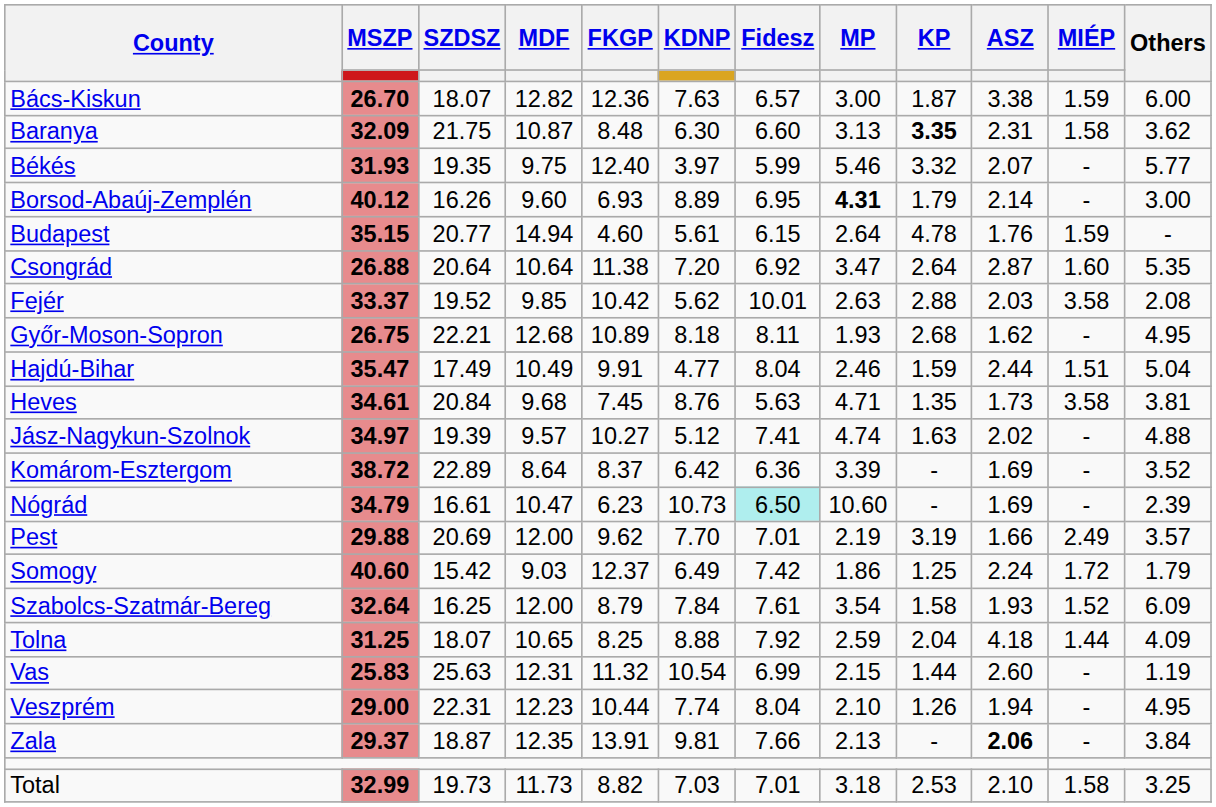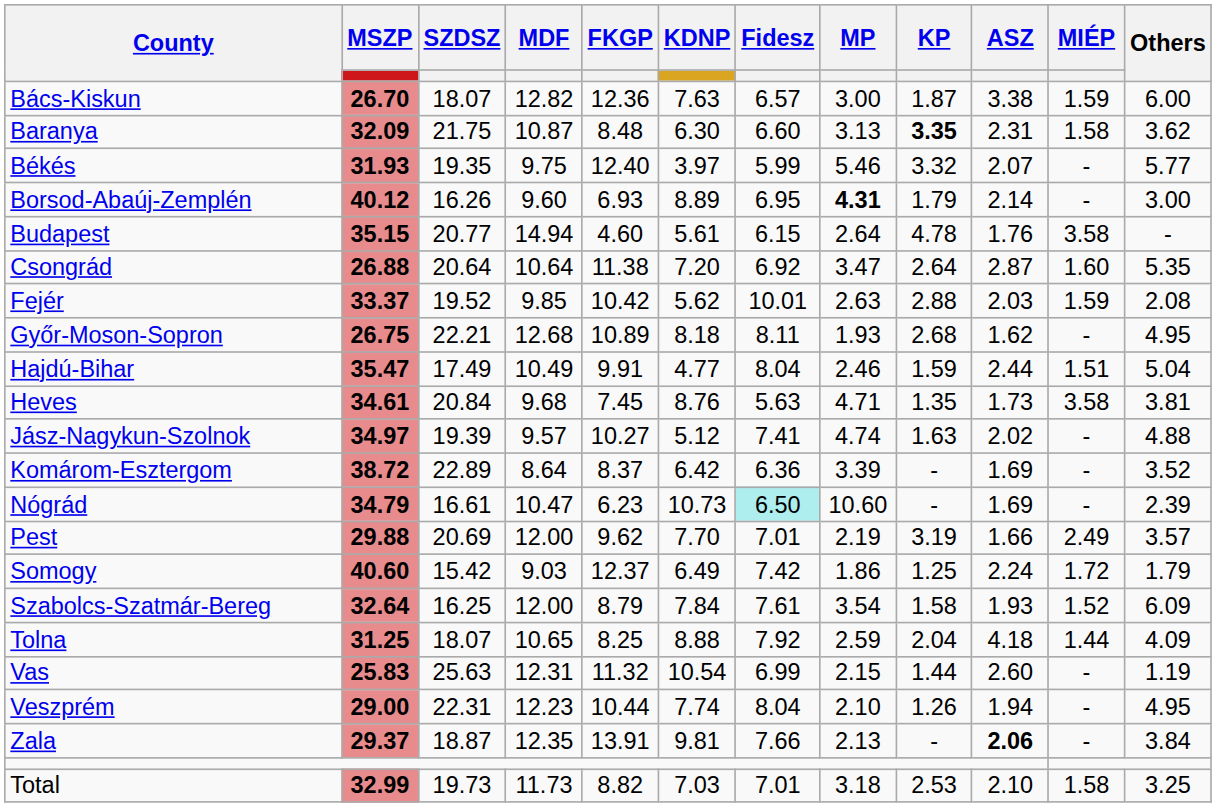(1086, 234) 1.59 -> (1086, 234) 3.58
(1086, 301) 3.58 -> (1086, 301) 1.59
